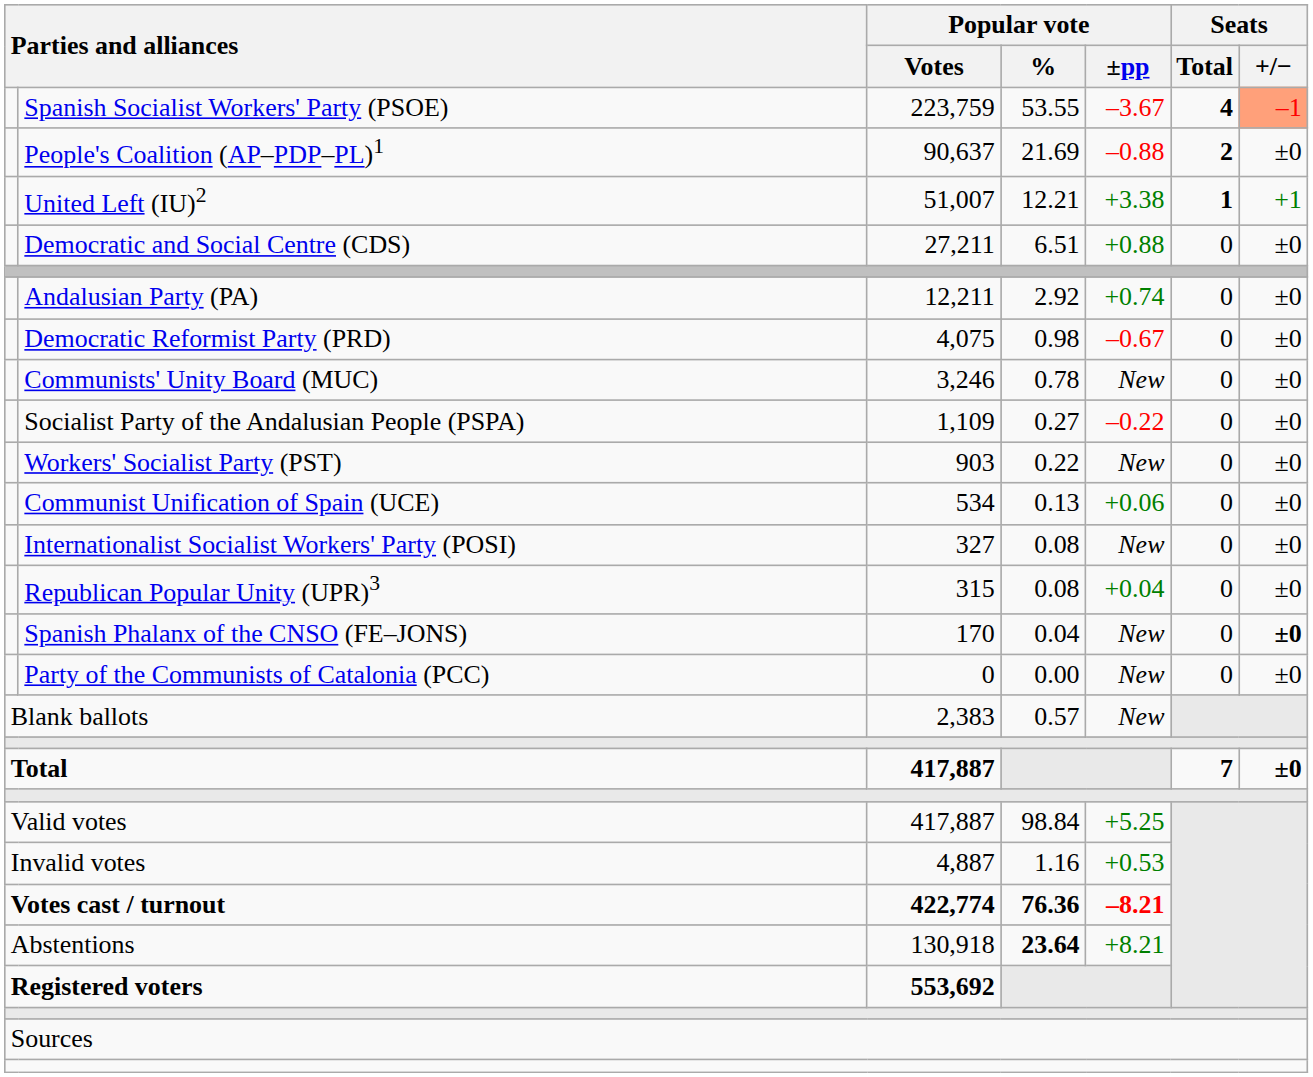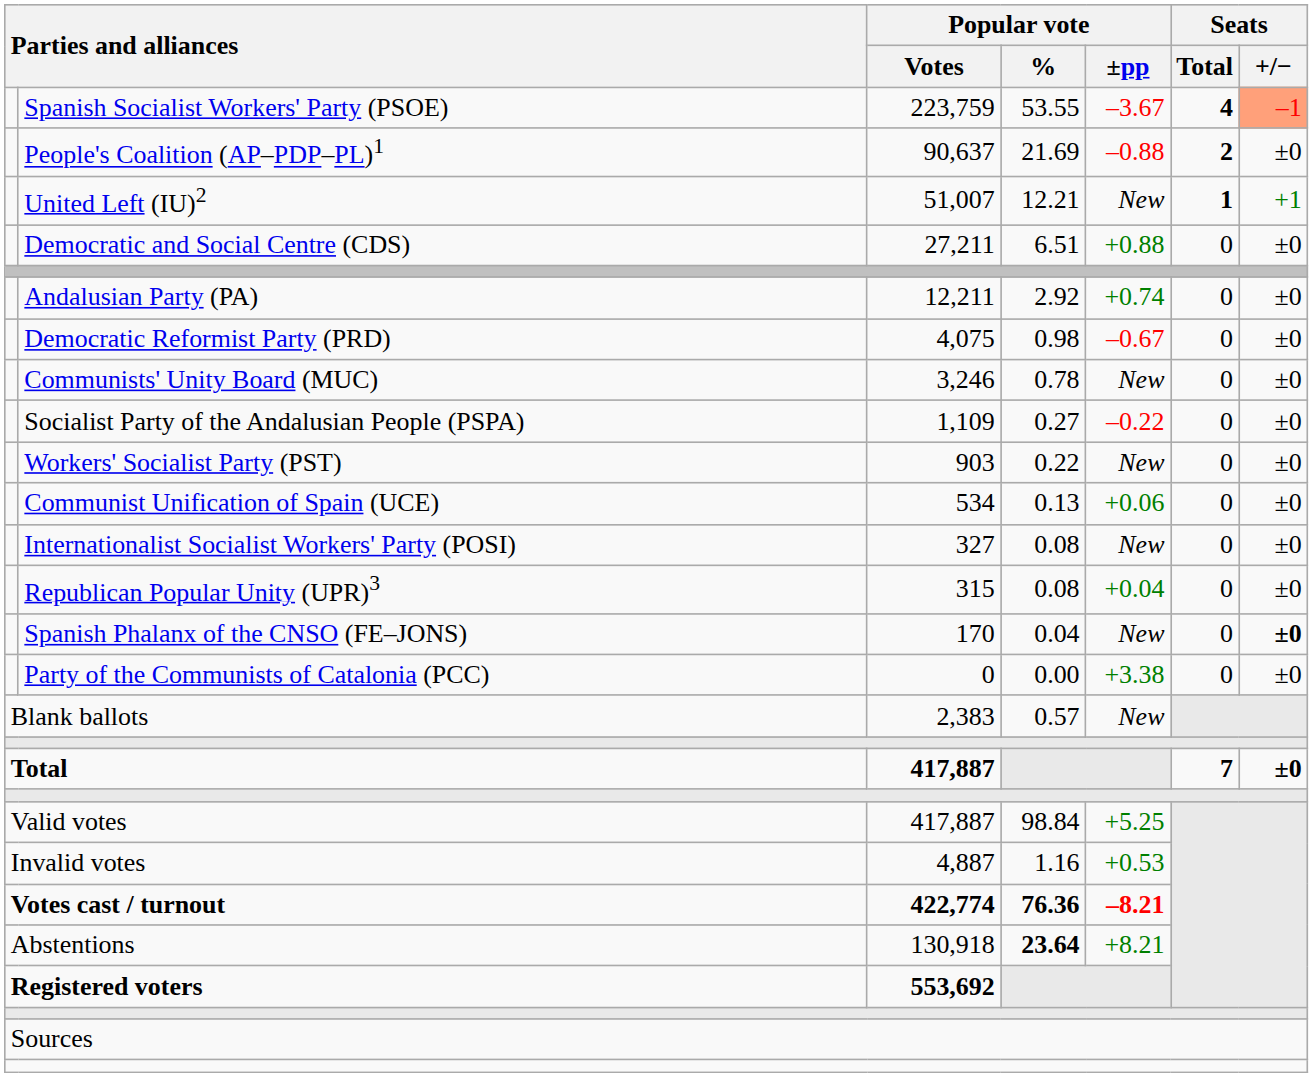(1134, 199) +3.38 -> (1141, 199) New
(1141, 674) New -> (1134, 674) +3.38
